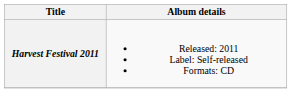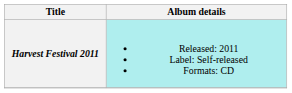(196, 59) no background -> (196, 59) paleturquoise background
